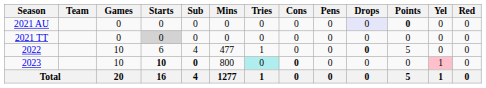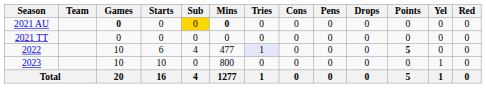(119, 24) normal -> (119, 24) bold
(195, 24) no background -> (195, 24) gold background
(227, 24) normal -> (227, 24) bold
(367, 24) lavender background -> (367, 24) no background
(408, 24) bold -> (408, 24) normal
(161, 37) lightgrey background -> (161, 37) no background
(262, 50) no background -> (262, 50) lavender background
(367, 50) bold -> (367, 50) normal
(408, 50) normal -> (408, 50) bold
(161, 63) bold -> (161, 63) normal
(195, 63) bold -> (195, 63) normal
(262, 63) paleturquoise background -> (262, 63) no background
(296, 63) bold -> (296, 63) normal
(441, 63) pink background -> (441, 63) no background
